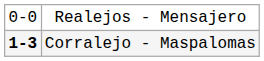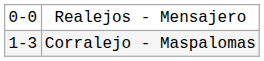(23, 44) bold -> (23, 44) normal
